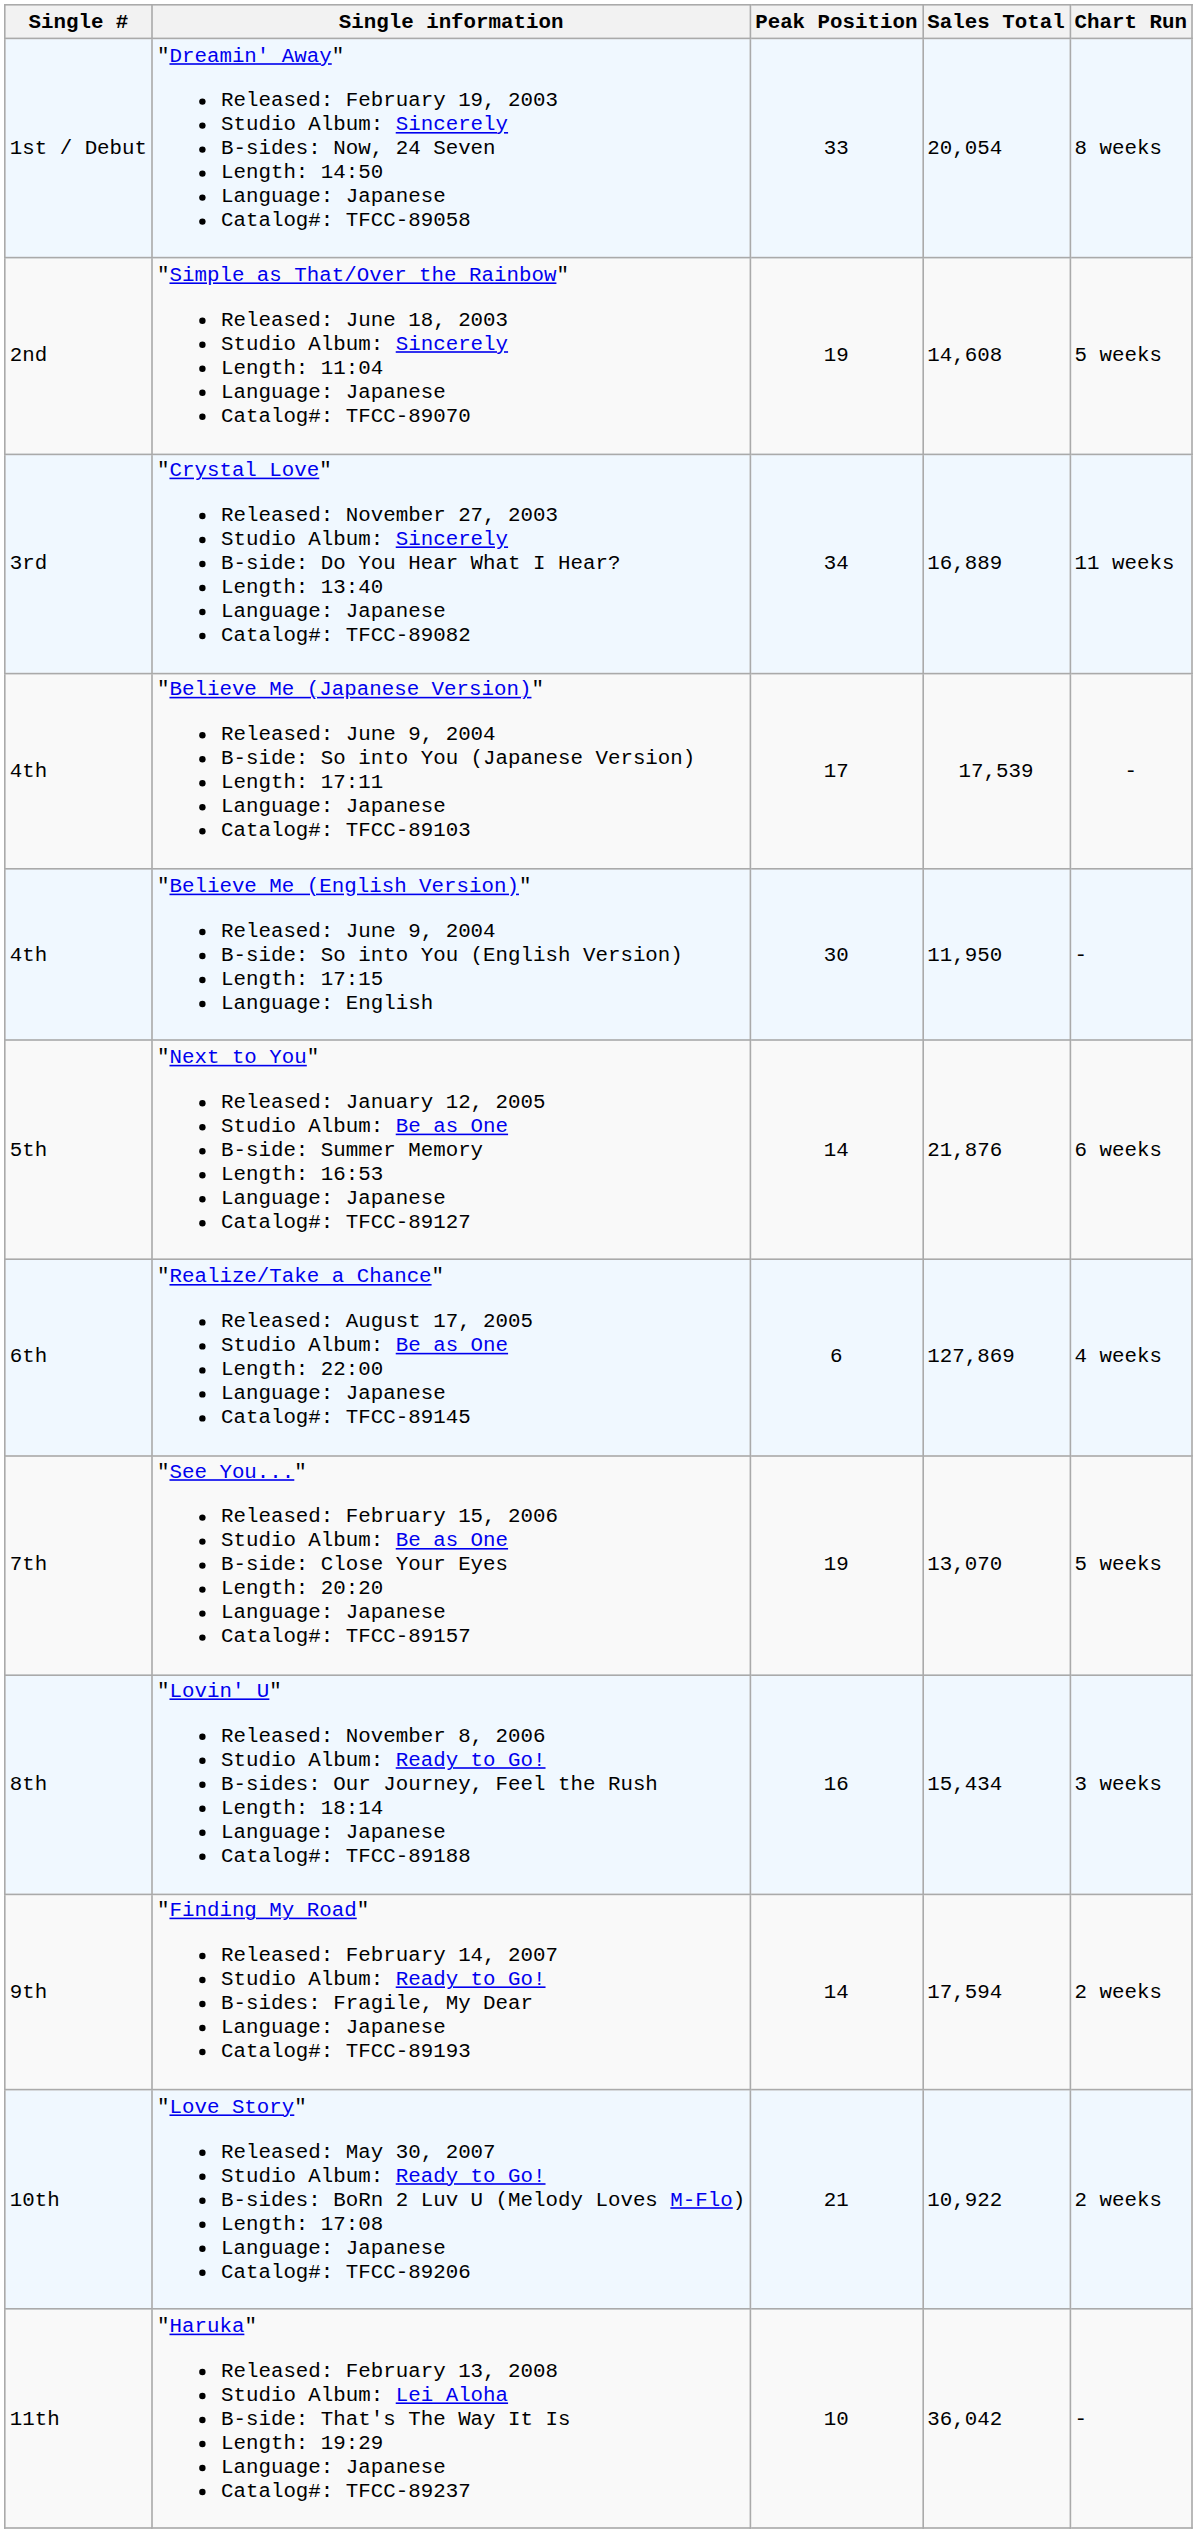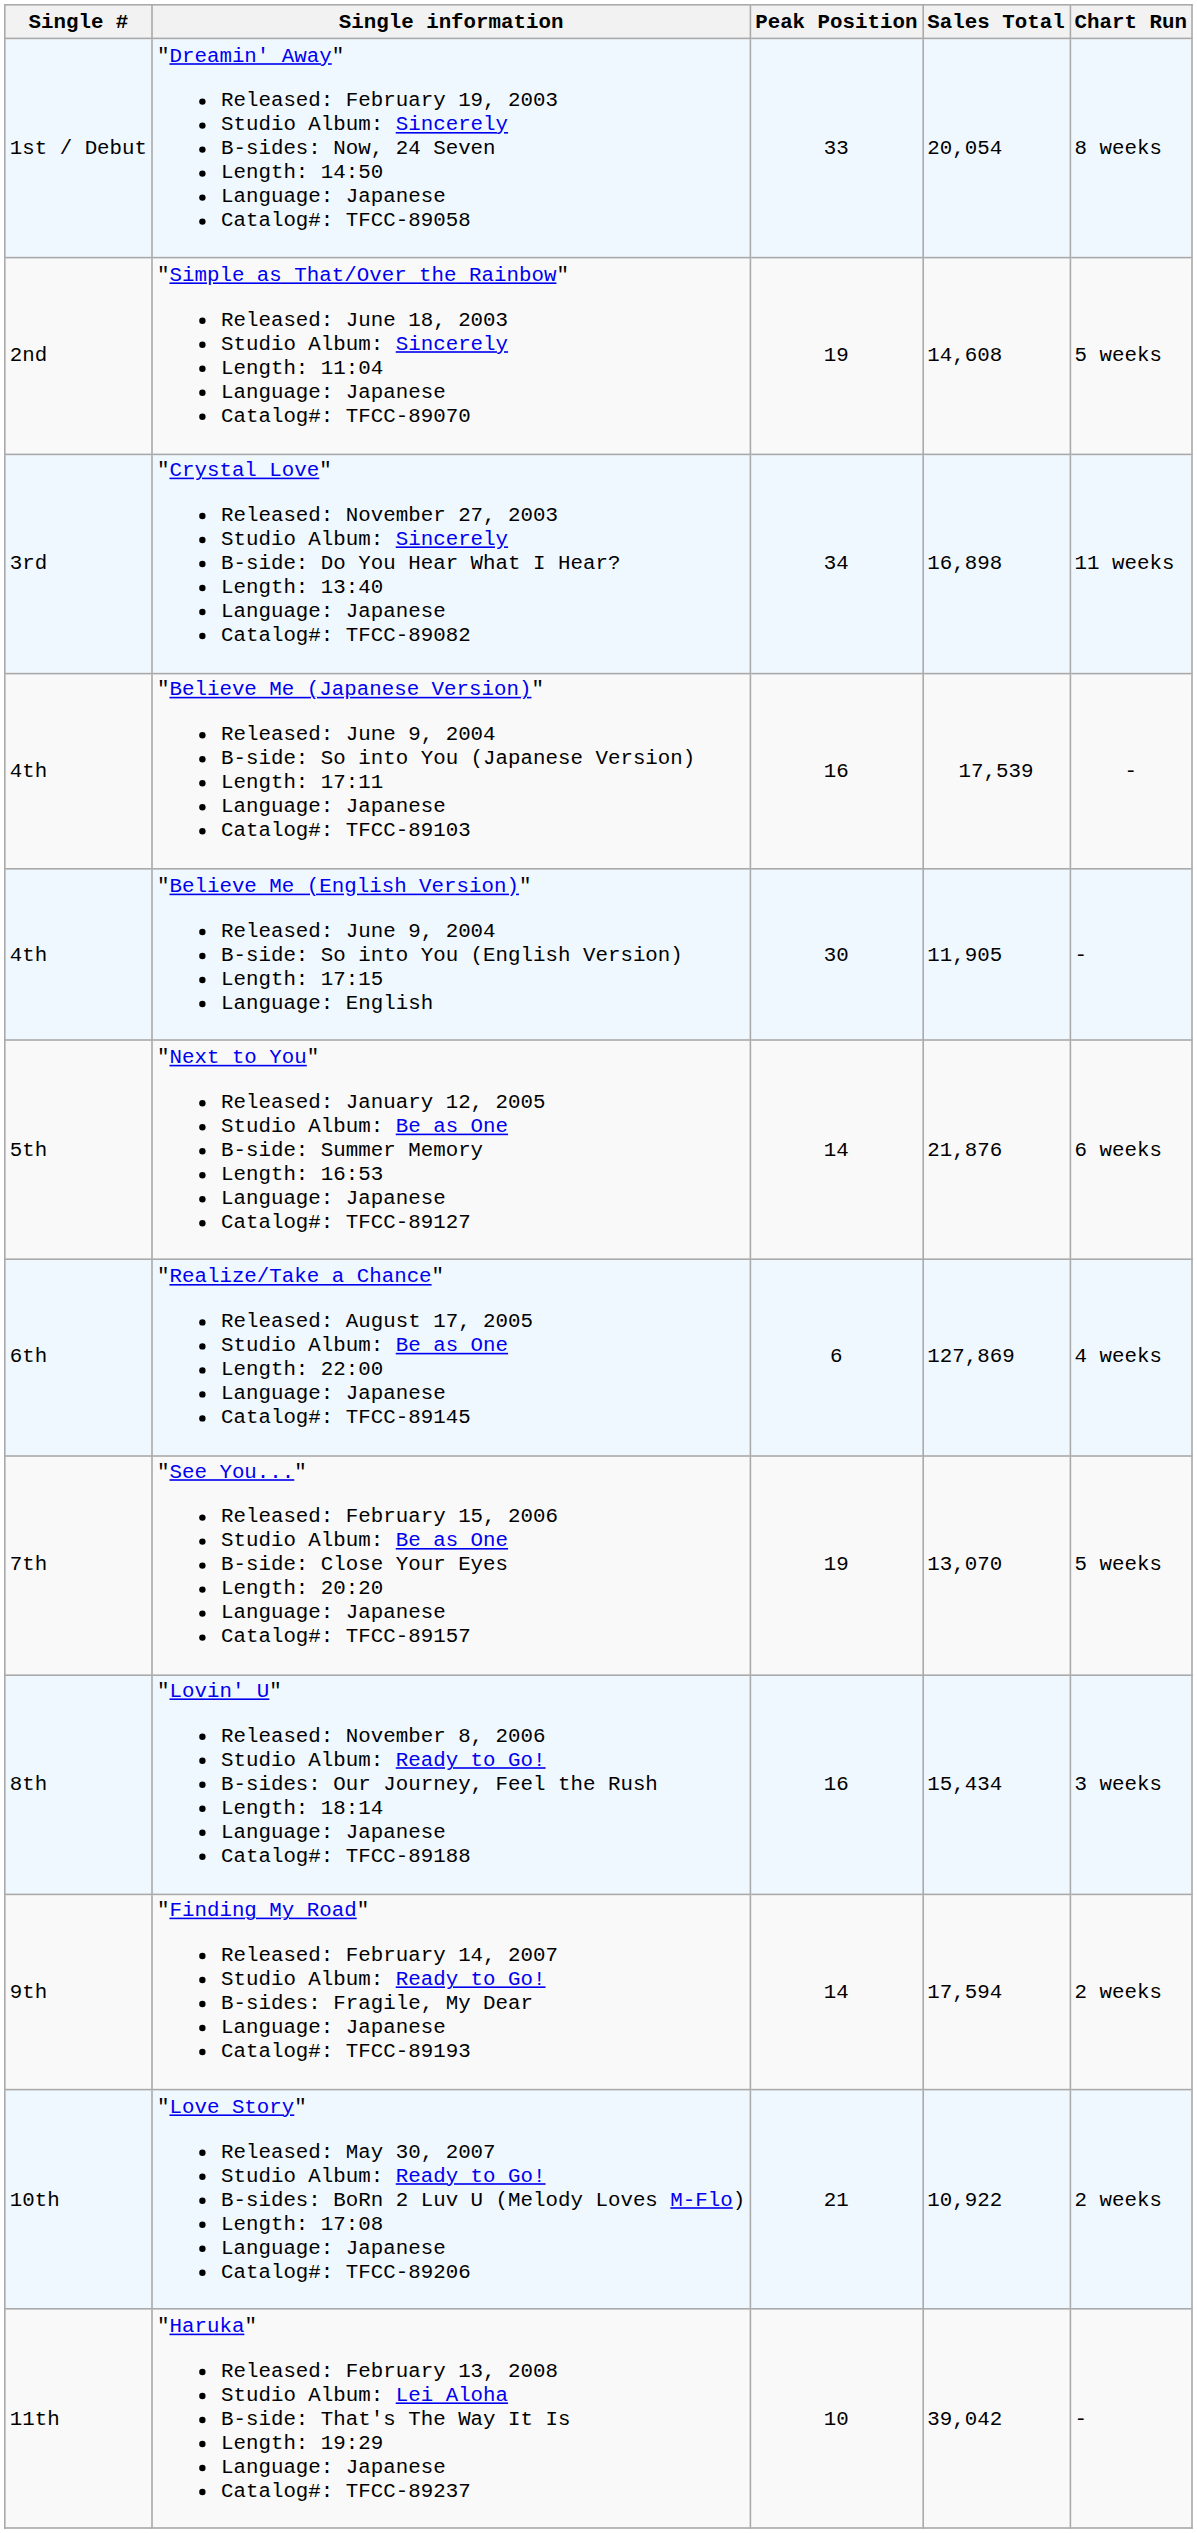(965, 563) 16,889 -> (965, 563) 16,898
(836, 771) 17 -> (836, 771) 16
(965, 954) 11,950 -> (965, 954) 11,905
(965, 2419) 36,042 -> (965, 2419) 39,042
